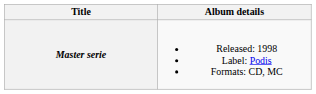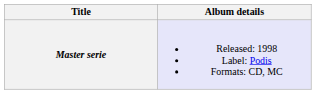(234, 60) no background -> (234, 60) lavender background
